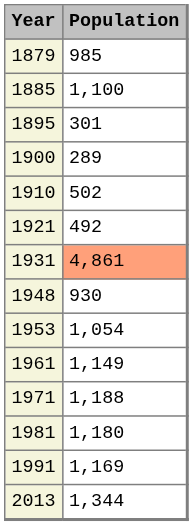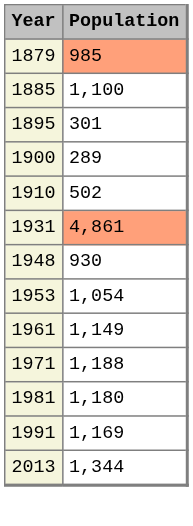(86, 56) no background -> (86, 56) lightsalmon background
- row: (34, 228)
